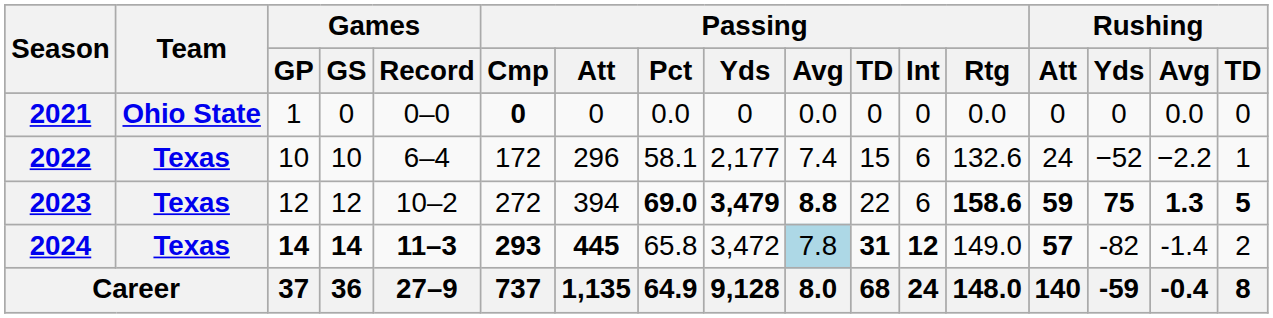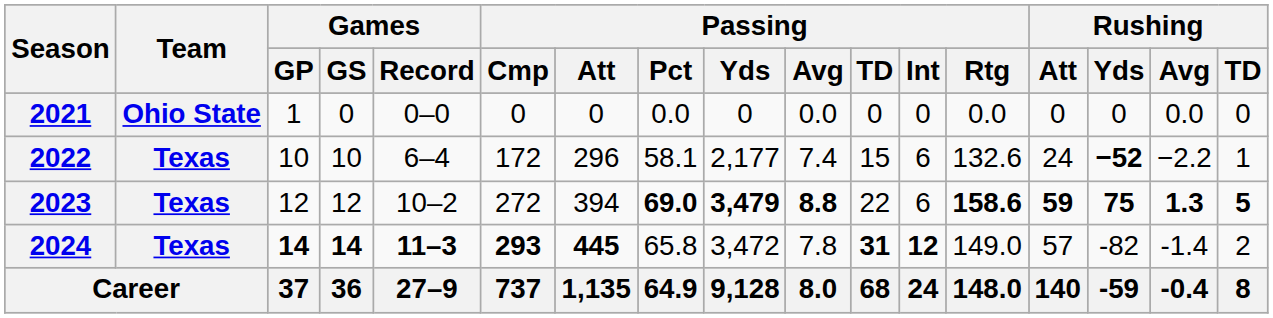(518, 114) bold -> (518, 114) normal
(1119, 158) normal -> (1119, 158) bold
(818, 245) lightblue background -> (818, 245) no background
(1058, 245) bold -> (1058, 245) normal
